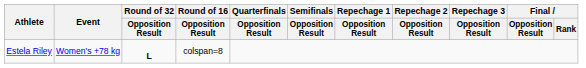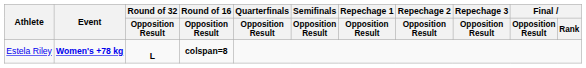(88, 52) normal -> (90, 52) bold
(203, 52) normal -> (206, 52) bold
